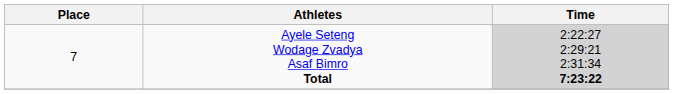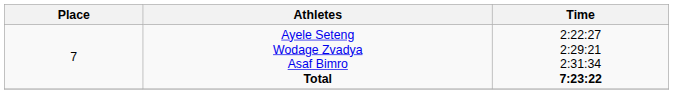(581, 56) lightgrey background -> (581, 56) no background
